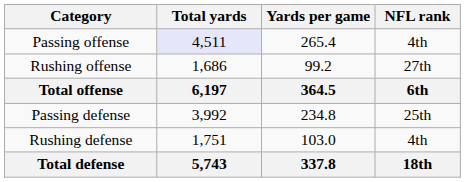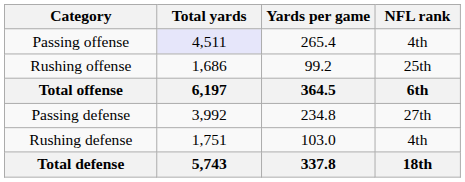(418, 66) 27th -> (418, 66) 25th
(418, 115) 25th -> (418, 115) 27th
